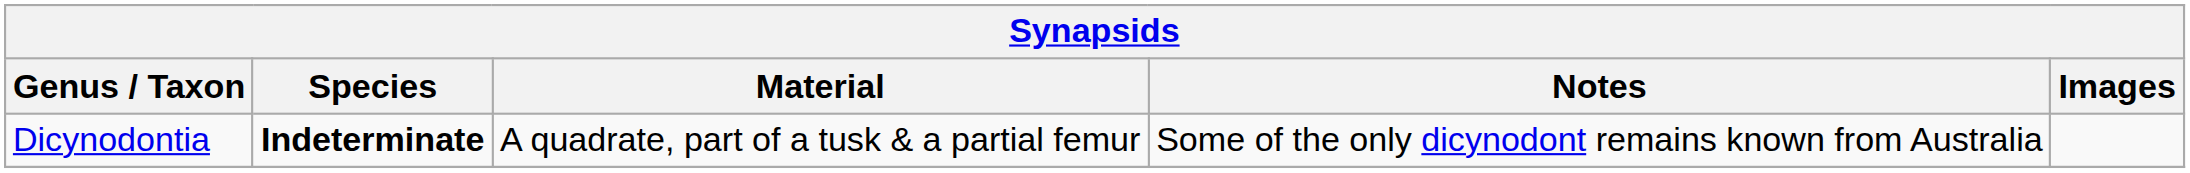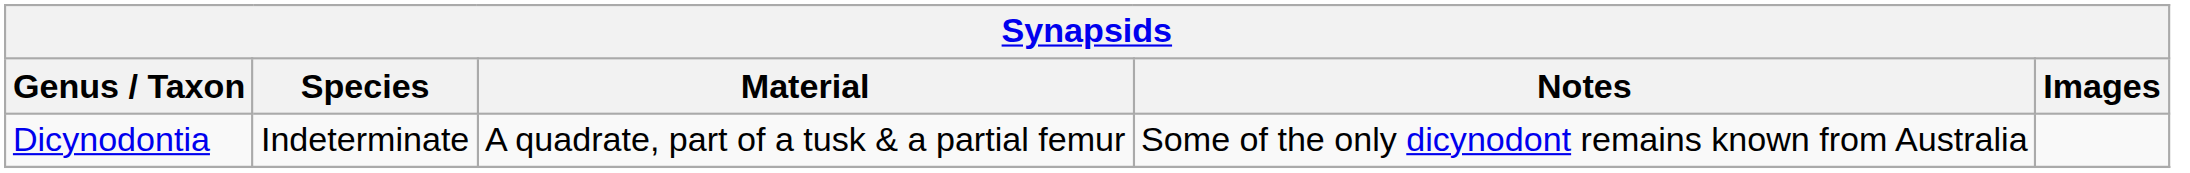(373, 139) bold -> (365, 139) normal
